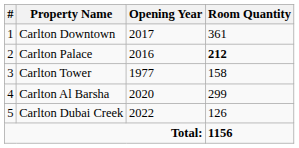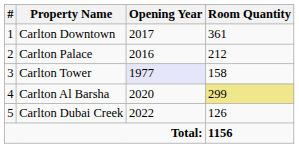(217, 53) bold -> (217, 53) normal
(141, 73) no background -> (141, 73) lavender background
(217, 93) no background -> (217, 93) khaki background
